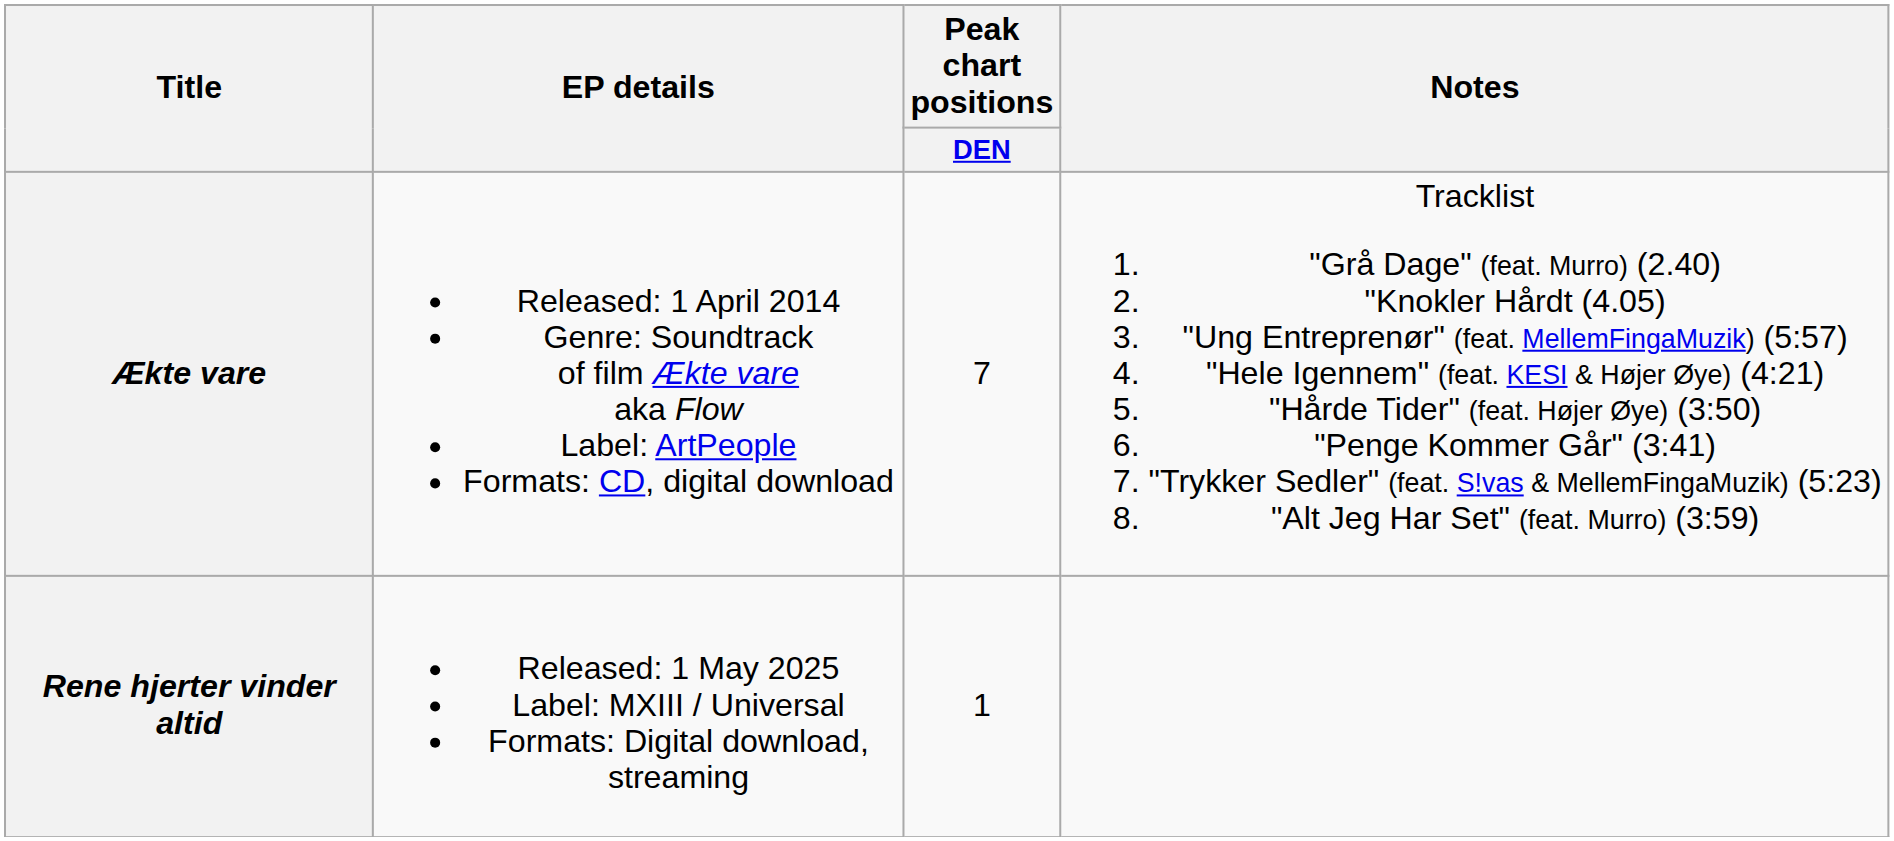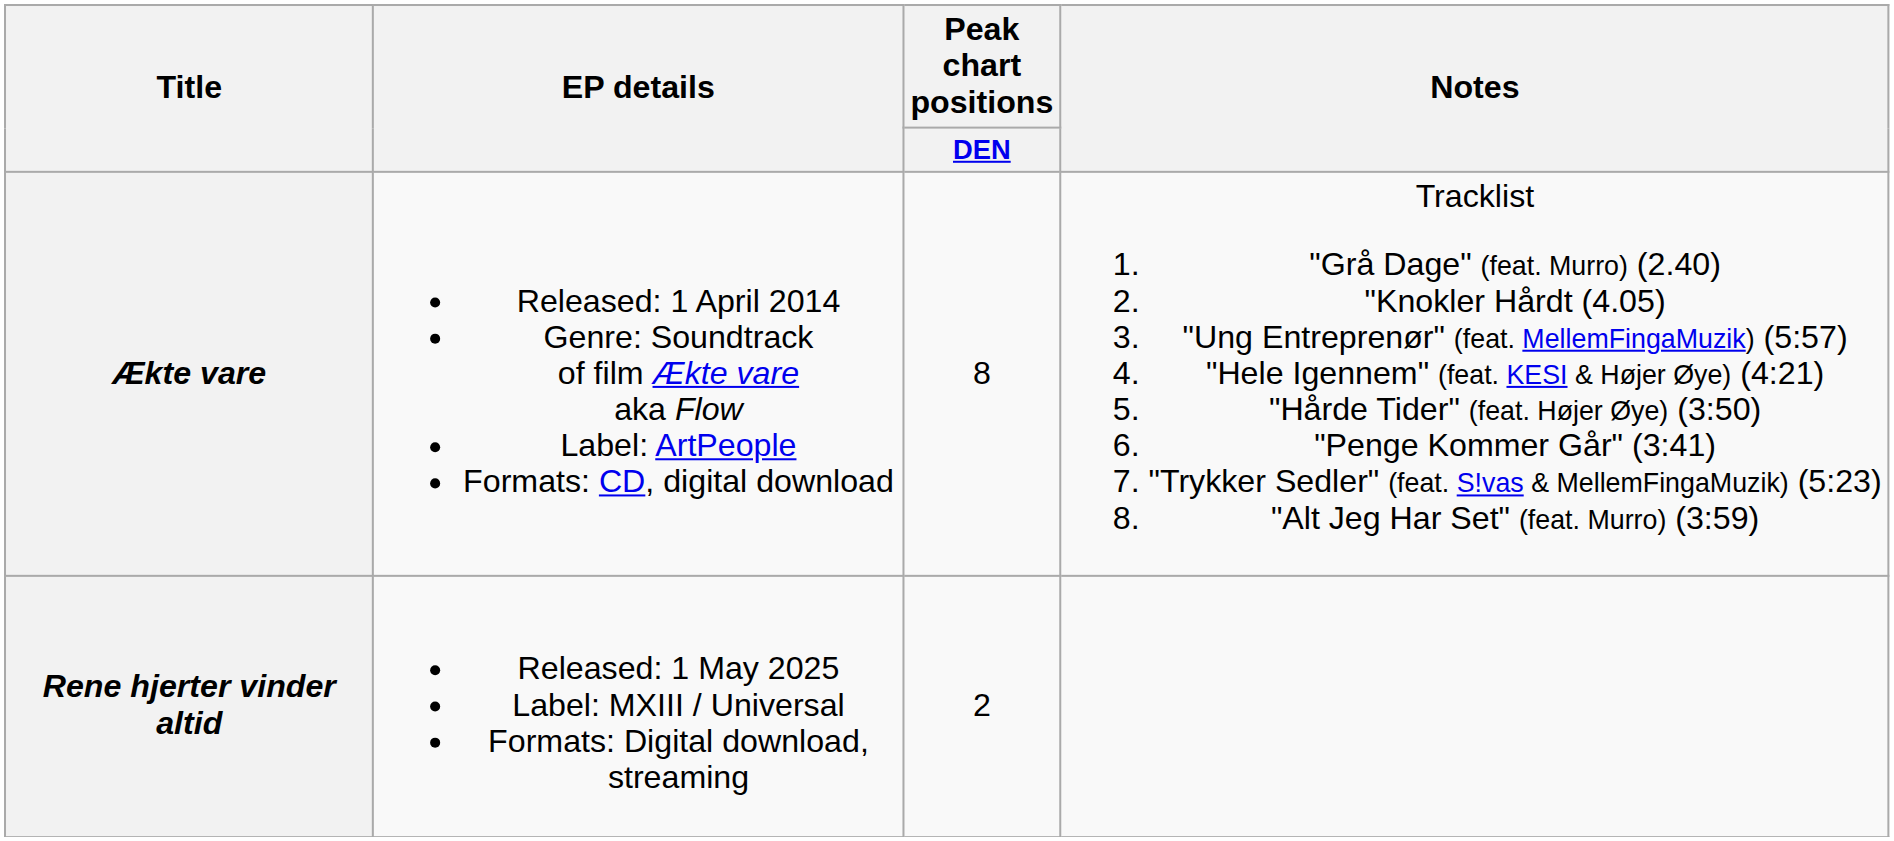(982, 373) 7 -> (982, 373) 8
(982, 705) 1 -> (982, 705) 2
